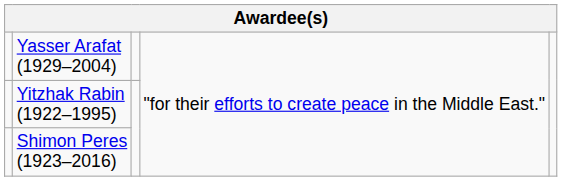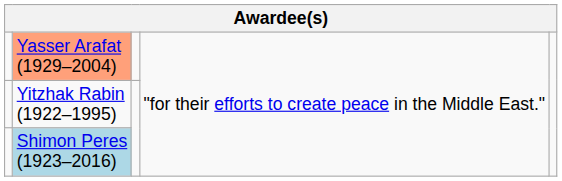(69, 56) no background -> (69, 56) lightsalmon background
(72, 151) no background -> (72, 151) lightblue background
